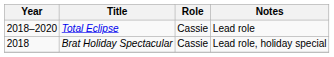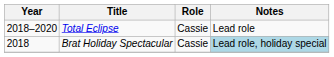(270, 44) no background -> (270, 44) lightblue background
